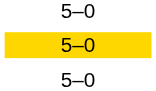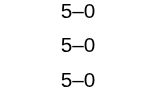(78, 45) gold background -> (78, 45) no background
